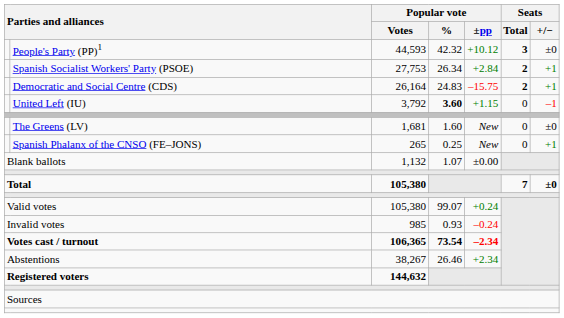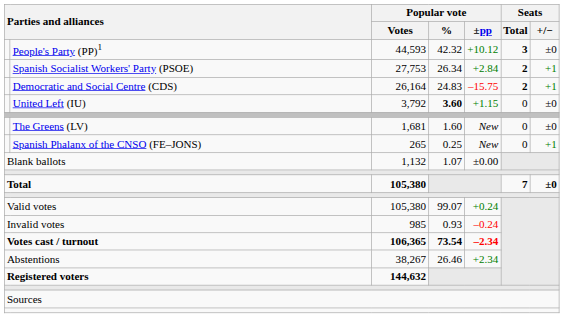(551, 103) –1 -> (551, 103) ±0
